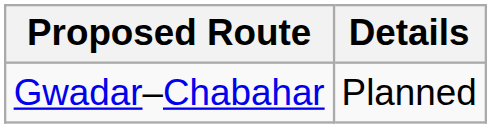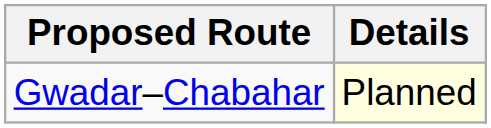(409, 92) no background -> (409, 92) lightyellow background
